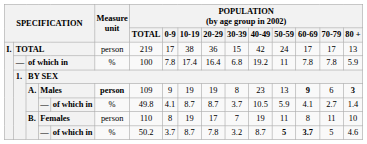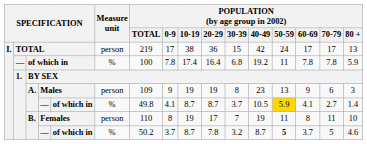(112, 90) bold -> (112, 90) normal
(308, 90) bold -> (308, 90) normal
(353, 90) bold -> (353, 90) normal
(284, 104) no background -> (284, 104) gold background
(308, 132) bold -> (308, 132) normal
